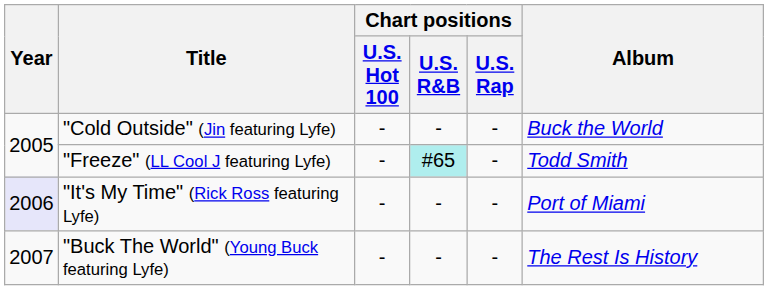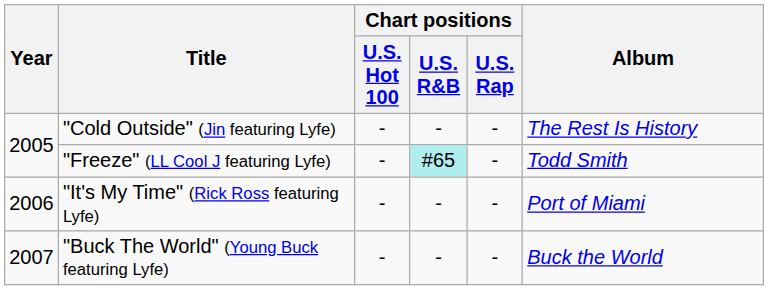(595, 128) Buck the World -> (612, 128) The Rest Is History
(31, 203) lavender background -> (31, 203) no background
(612, 257) The Rest Is History -> (595, 257) Buck the World
